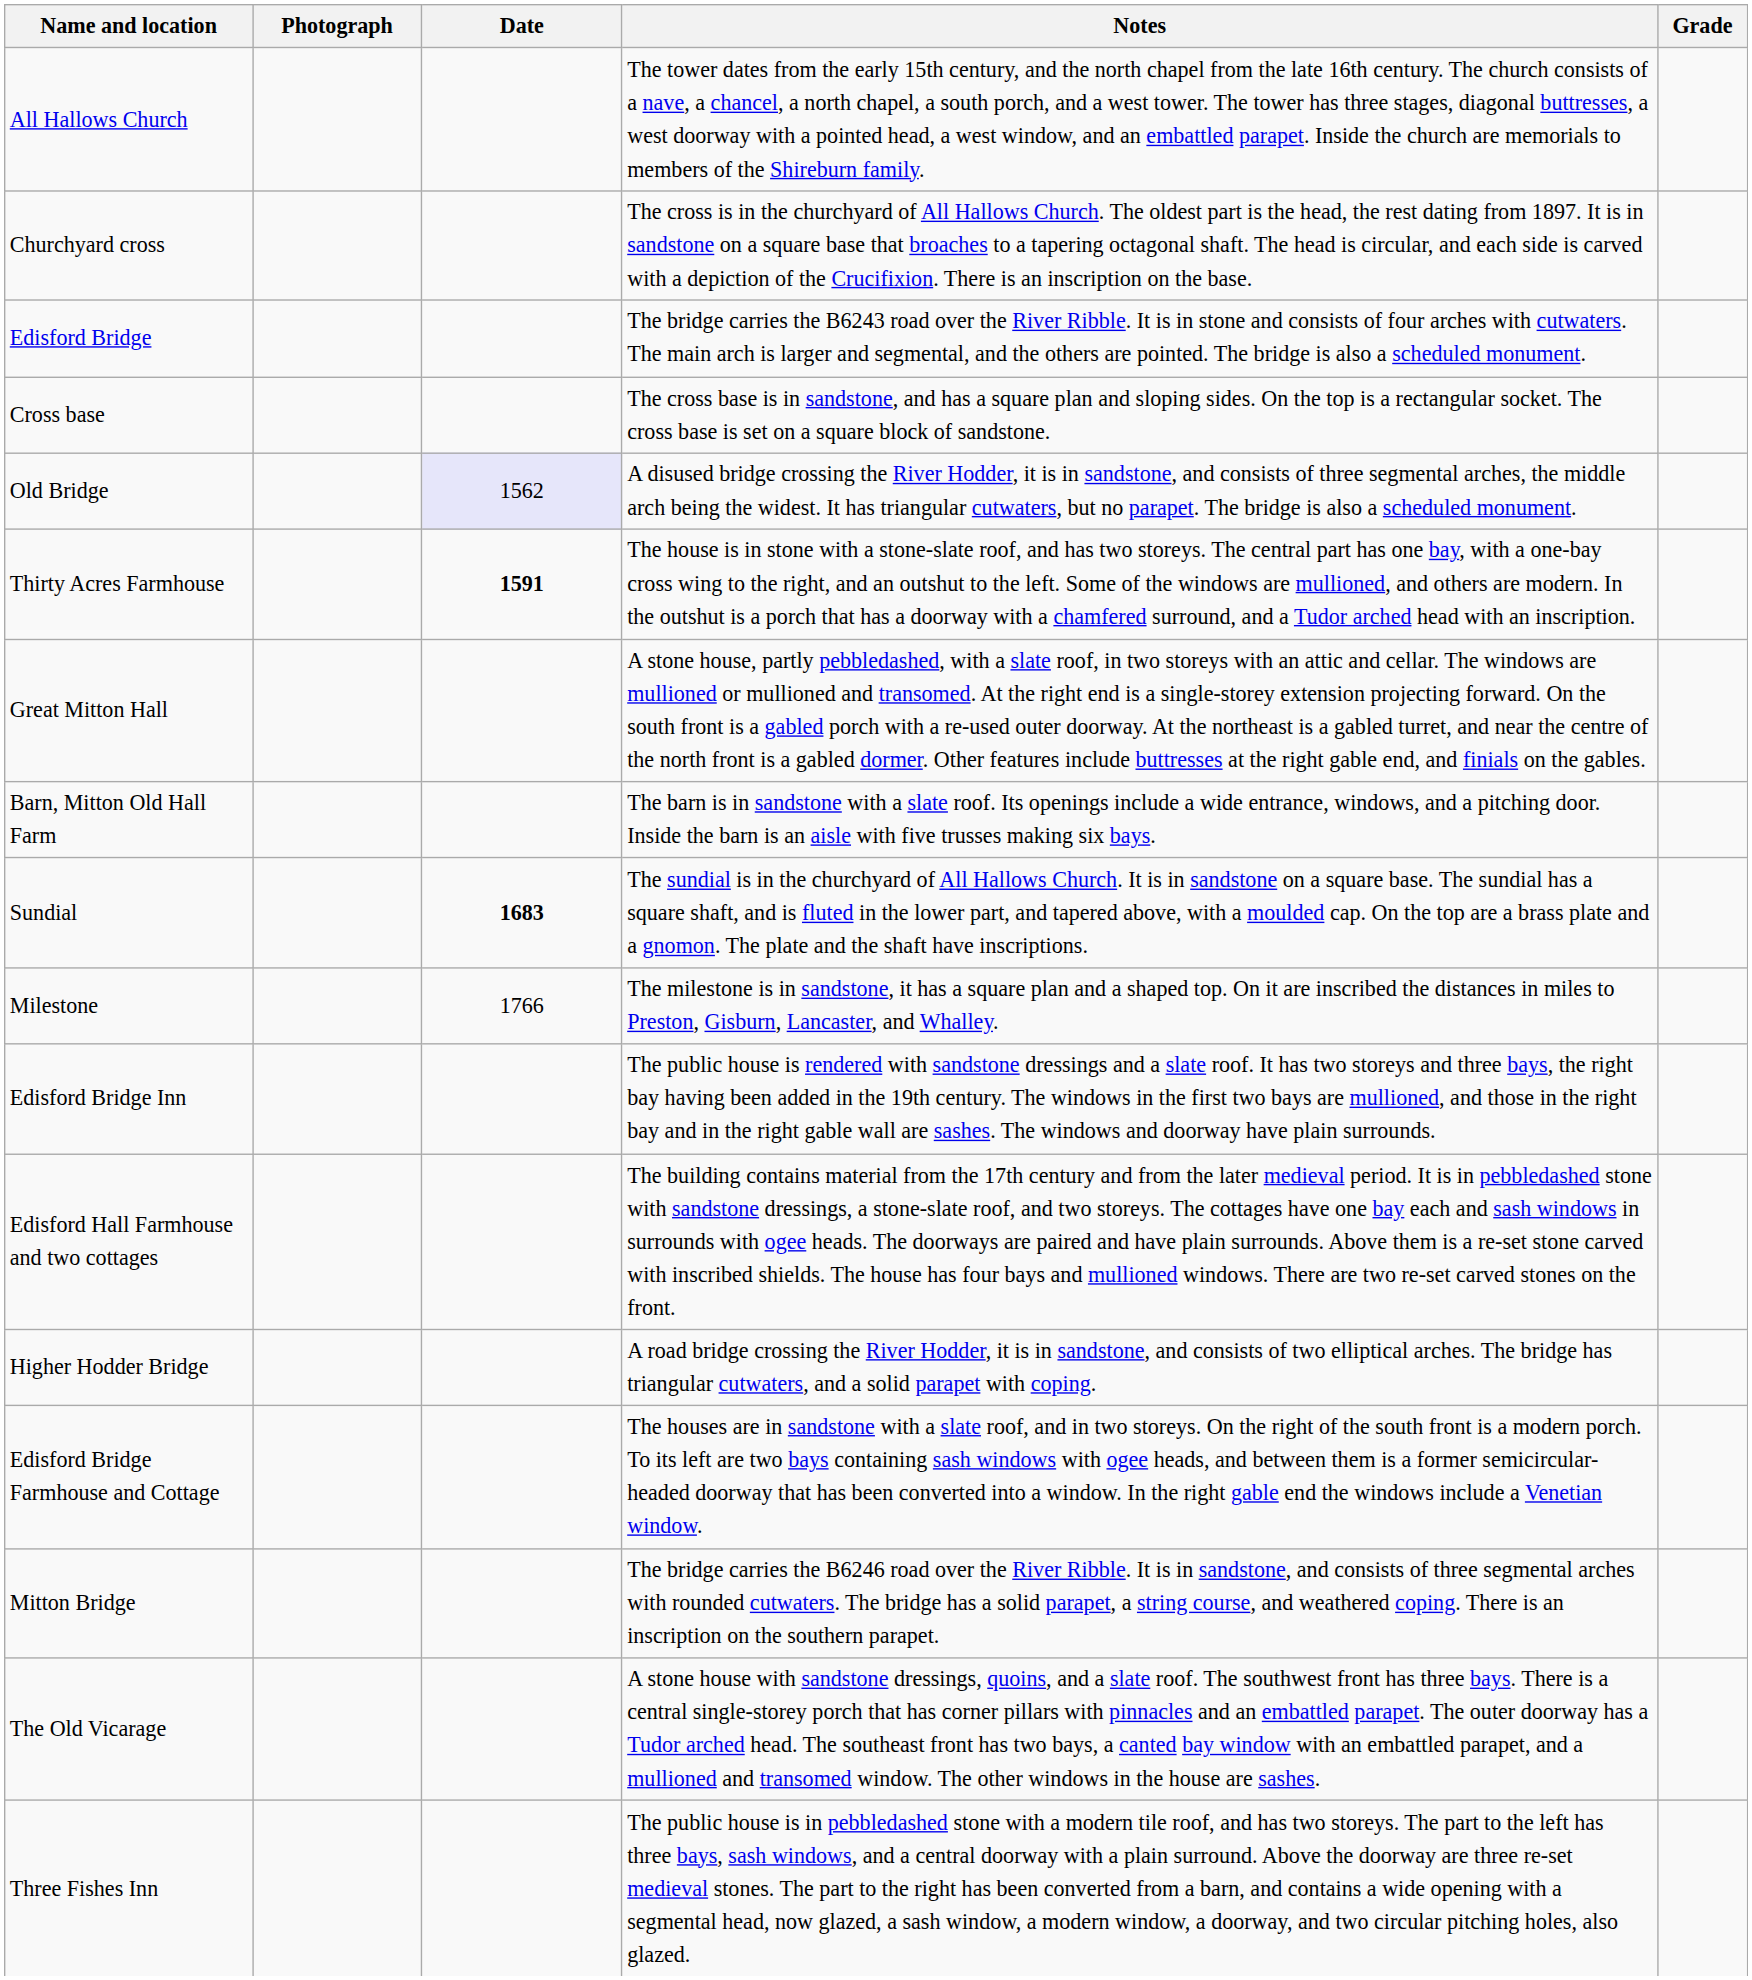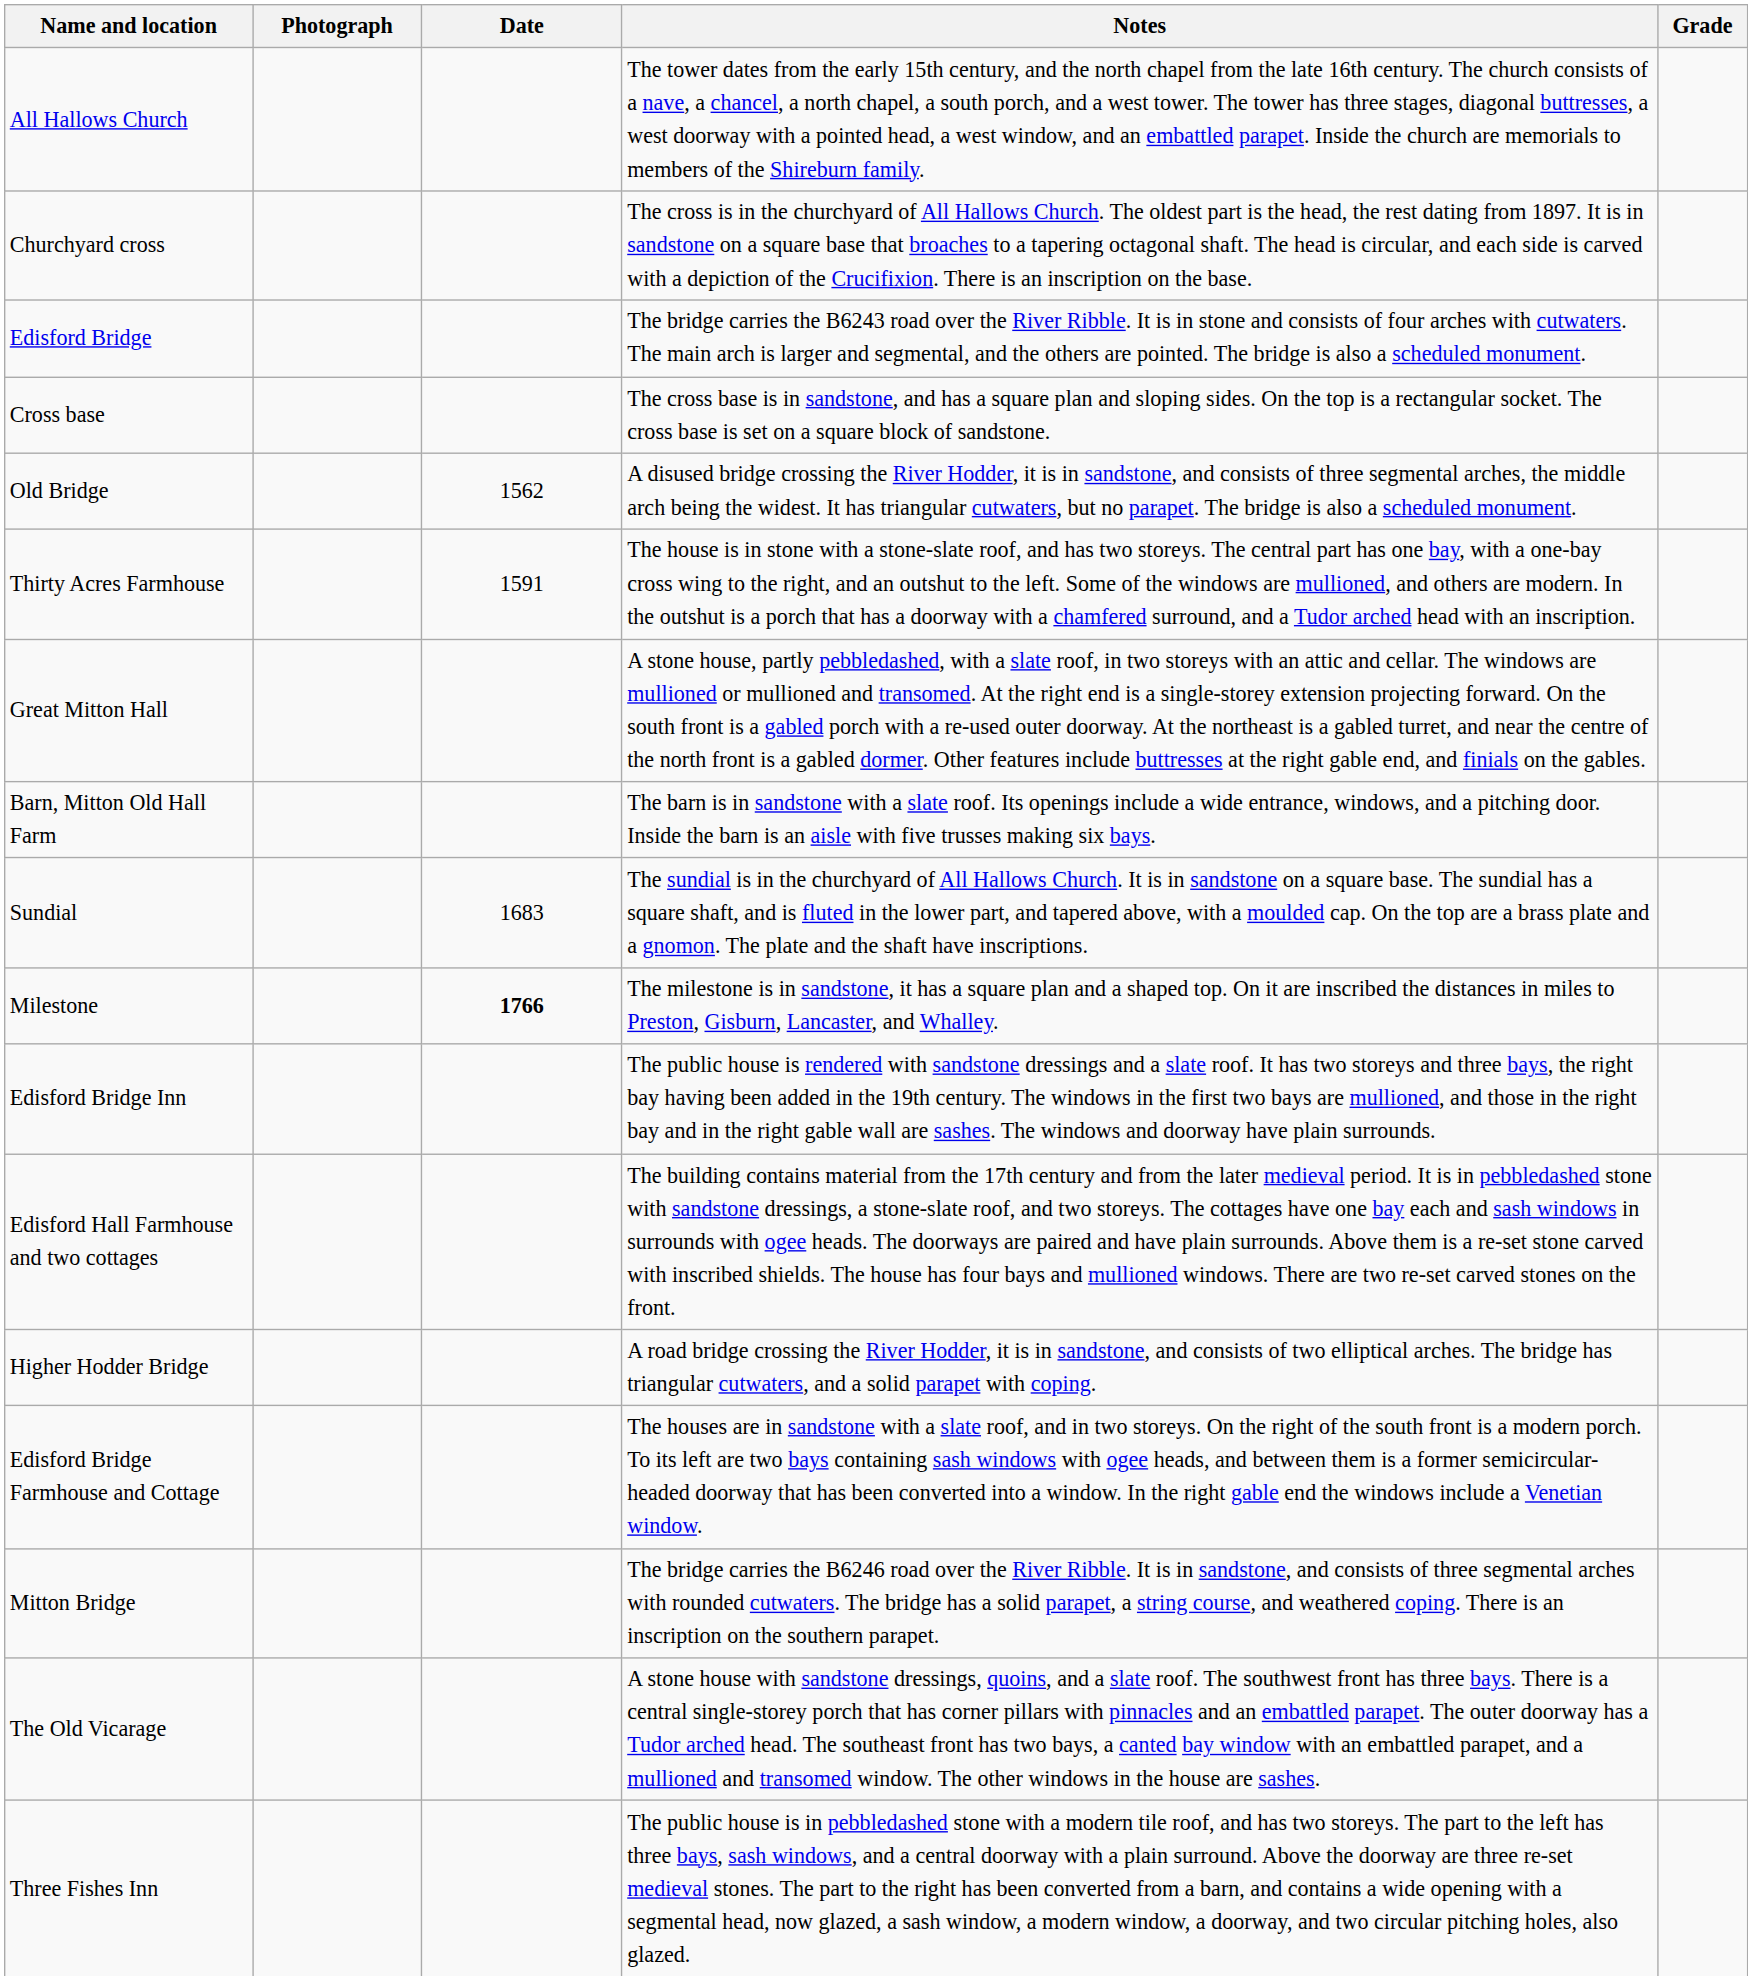(522, 491) lavender background -> (522, 491) no background
(522, 584) bold -> (522, 584) normal
(522, 912) bold -> (522, 912) normal
(522, 1005) normal -> (522, 1005) bold
